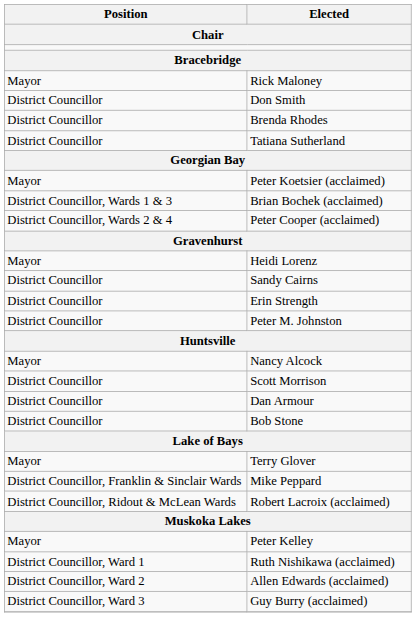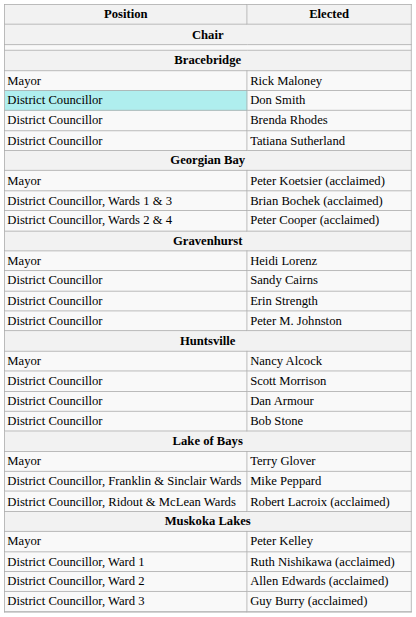(55, 100) no background -> (55, 100) paleturquoise background
